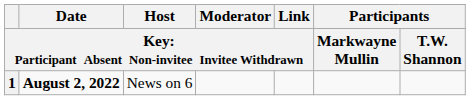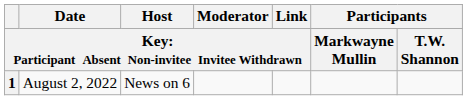(71, 82) bold -> (70, 82) normal
